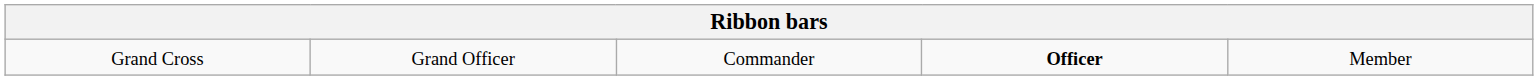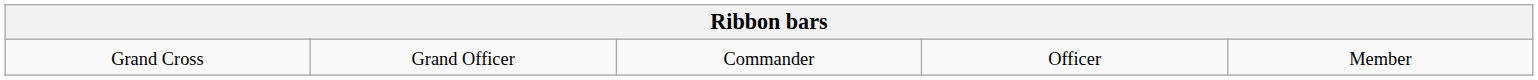(1075, 57) bold -> (1075, 58) normal
